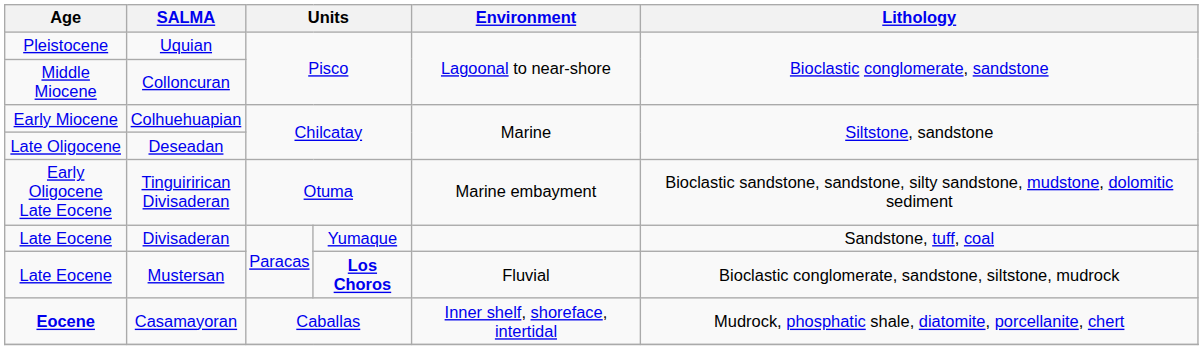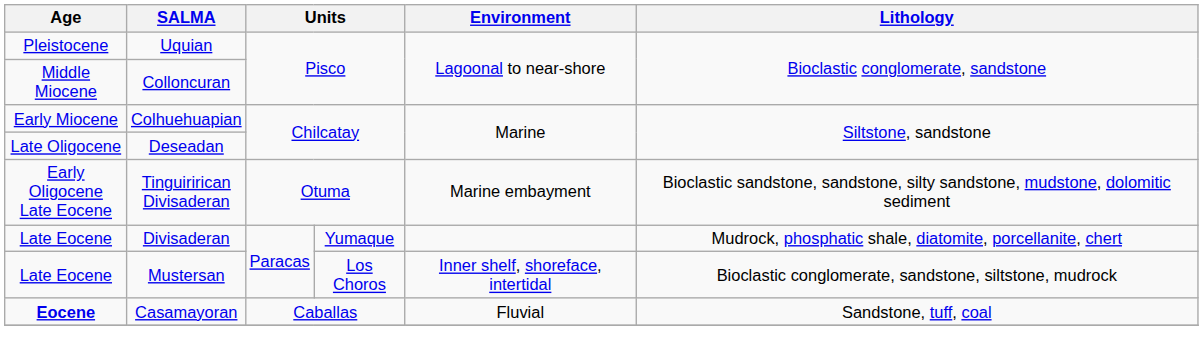(919, 238) Sandstone, tuff, coal -> (917, 238) Mudrock, phosphatic shale, diatomite, porcellanite, chert
(362, 275) bold -> (359, 275) normal
(526, 275) Fluvial -> (520, 275) Inner shelf, shoreface, intertidal
(526, 321) Inner shelf, shoreface, intertidal -> (520, 312) Fluvial
(919, 321) Mudrock, phosphatic shale, diatomite, porcellanite, chert -> (917, 312) Sandstone, tuff, coal
